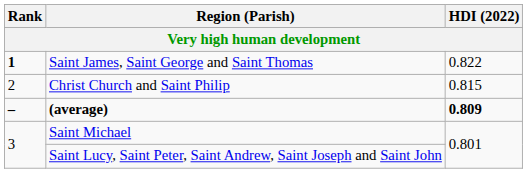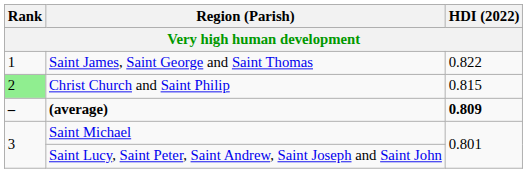(12, 62) bold -> (12, 62) normal
(12, 86) no background -> (12, 86) lightgreen background
